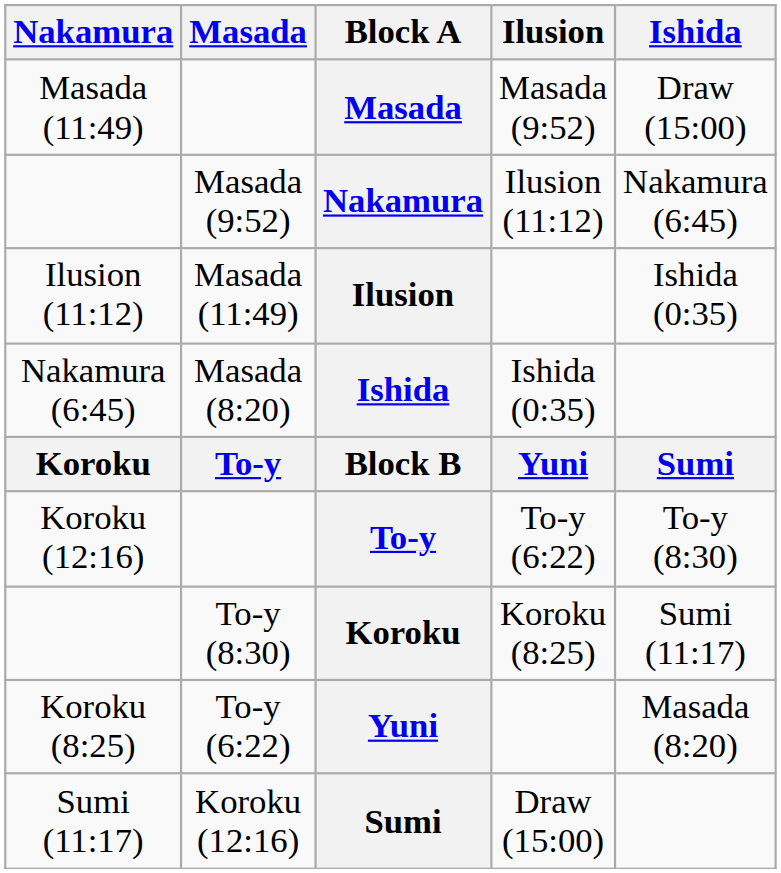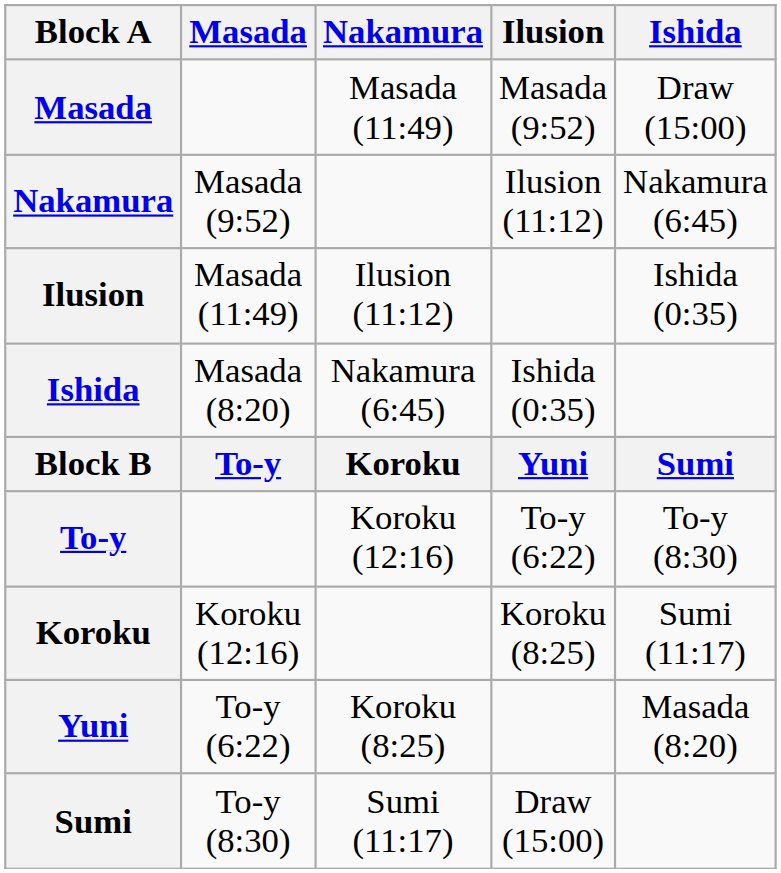columns swapped: (403, 32) <-> (93, 32)
(248, 632) To-y (8:30) -> (248, 632) Koroku (12:16)
(248, 820) Koroku (12:16) -> (248, 820) To-y (8:30)
